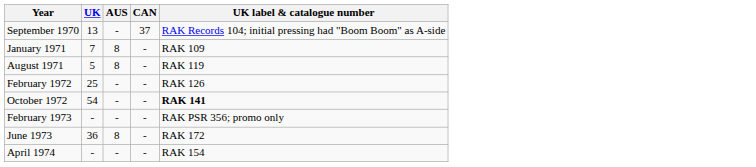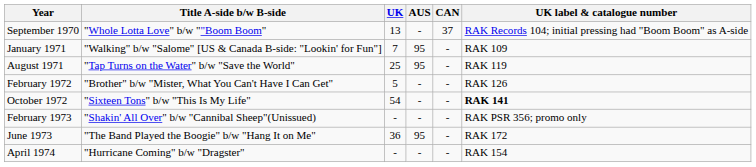+ column: (233, 13)
(117, 48) 8 -> (419, 48) 95
(92, 65) 5 -> (395, 65) 25
(117, 65) 8 -> (419, 65) 95
(92, 83) 25 -> (395, 83) 5
(117, 135) 8 -> (419, 135) 95
